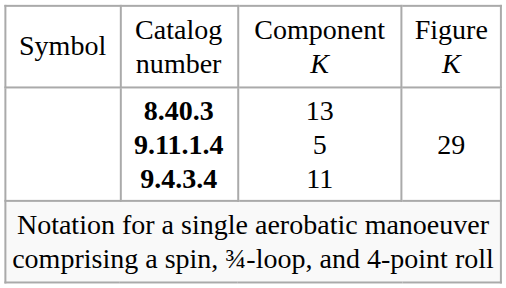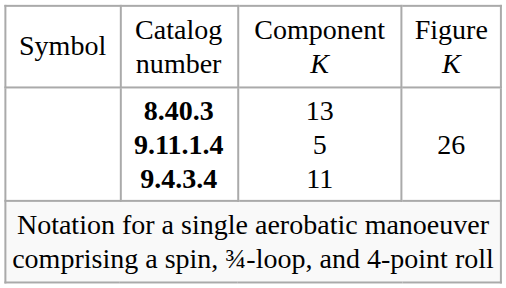(451, 143) 29 -> (451, 143) 26
